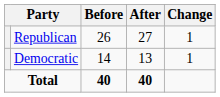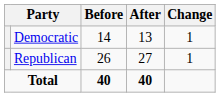rows swapped: (45, 37) <-> (46, 59)
